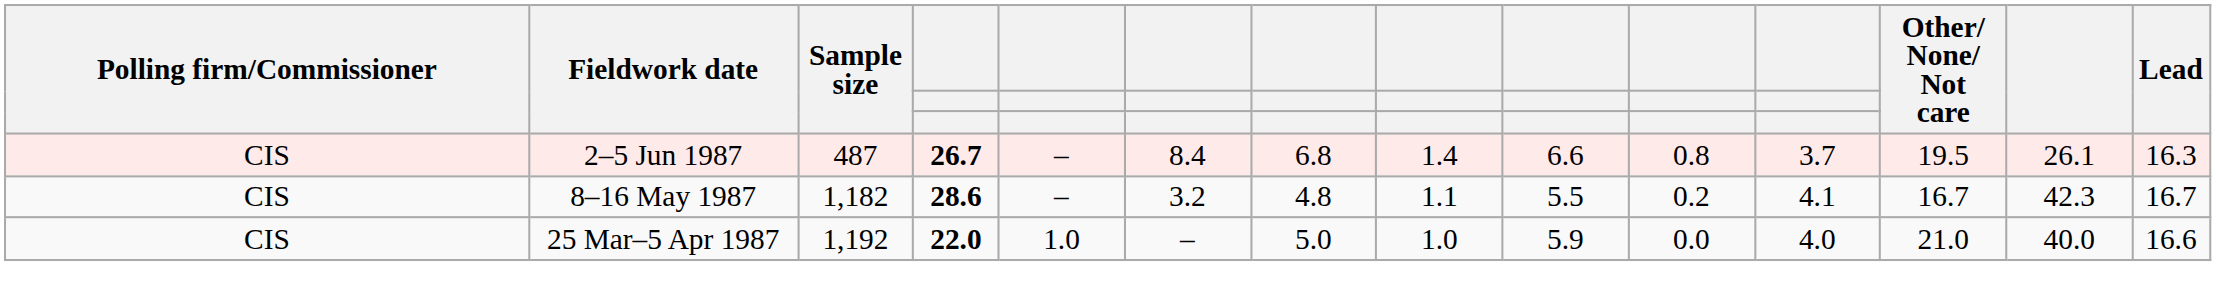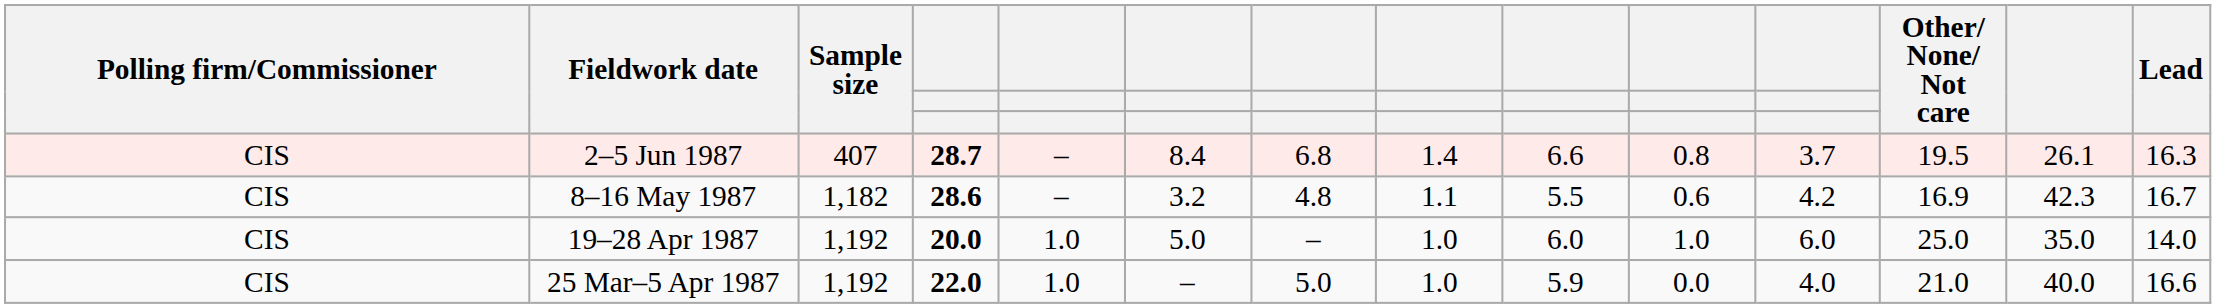(855, 155) 487 -> (855, 155) 407
(956, 155) 26.7 -> (956, 155) 28.7
(1691, 197) 0.2 -> (1691, 197) 0.6
(1817, 197) 4.1 -> (1817, 197) 4.2
(1943, 197) 16.7 -> (1943, 197) 16.9
+ row: (663, 239)
